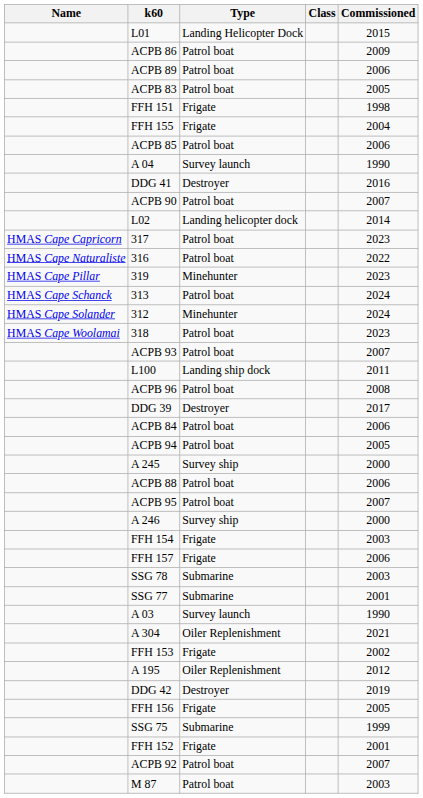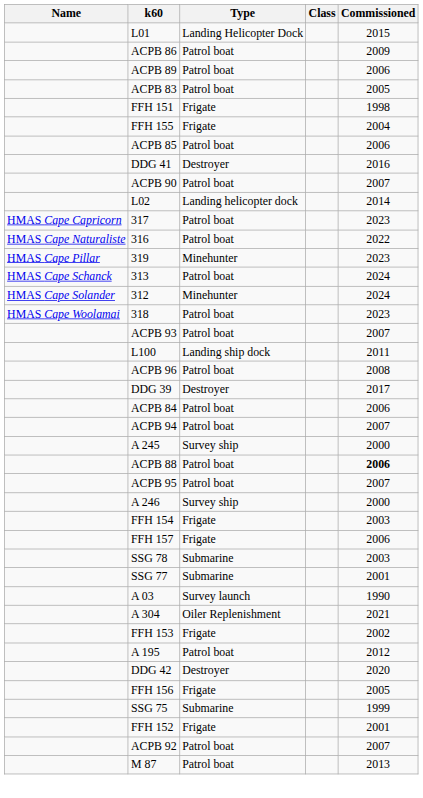- row: (142, 164)
(378, 445) 2005 -> (378, 426) 2007
(378, 483) normal -> (378, 464) bold
(231, 671) Oiler Replenishment -> (208, 652) Patrol boat
(378, 689) 2019 -> (378, 671) 2020
(378, 783) 2003 -> (378, 764) 2013
